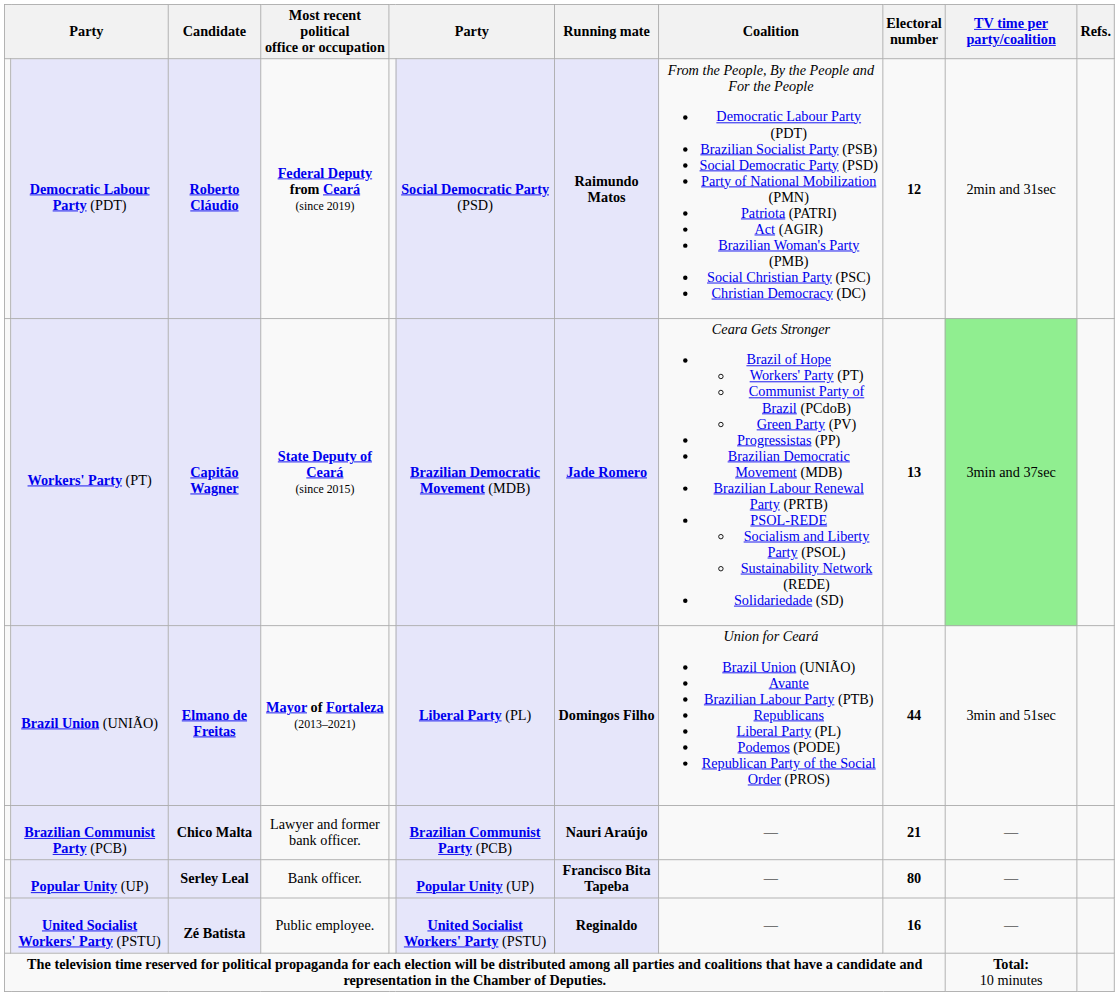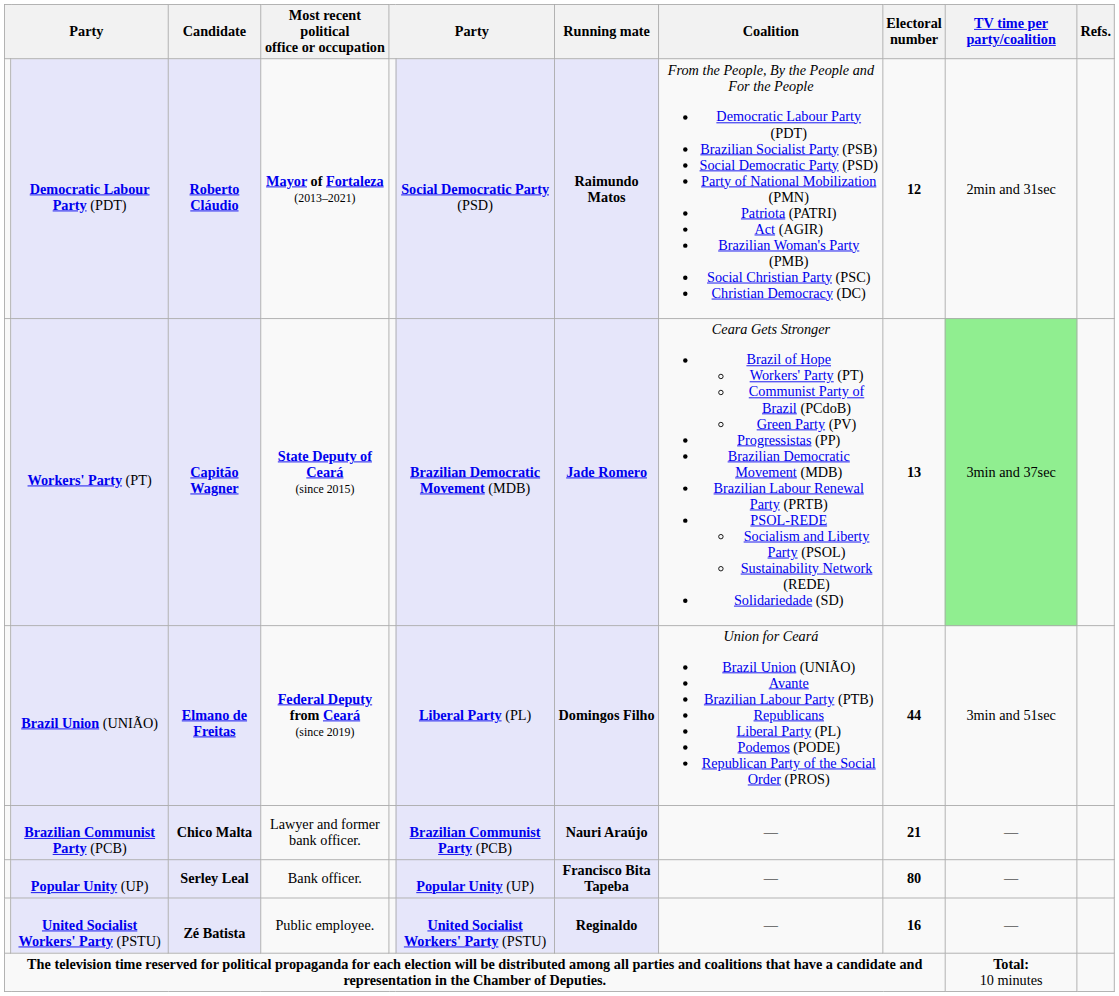(325, 188) Federal Deputy from Ceará (since 2019) -> (325, 188) Mayor of Fortaleza (2013–2021)
(325, 715) Mayor of Fortaleza (2013–2021) -> (325, 715) Federal Deputy from Ceará (since 2019)
